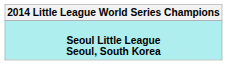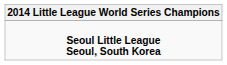(113, 46) paleturquoise background -> (113, 46) no background
